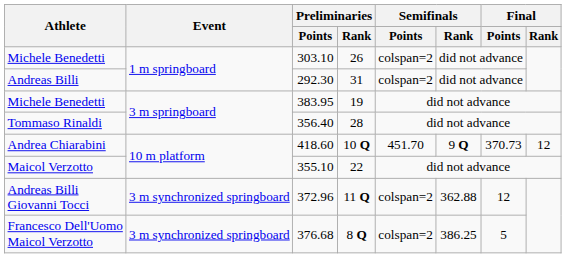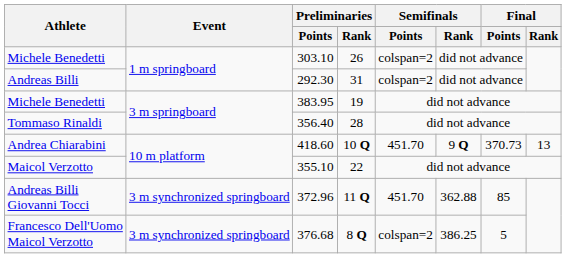(544, 145) 12 -> (544, 145) 13
(406, 197) colspan=2 -> (406, 197) 451.70
(504, 197) 12 -> (504, 197) 85
